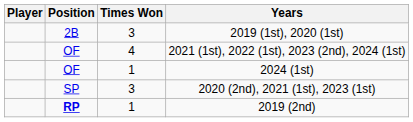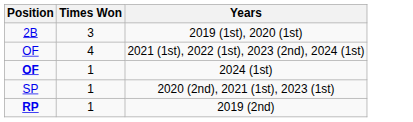- column: (25, 13)
(71, 70) normal -> (30, 70) bold
(132, 88) 3 -> (91, 88) 1
